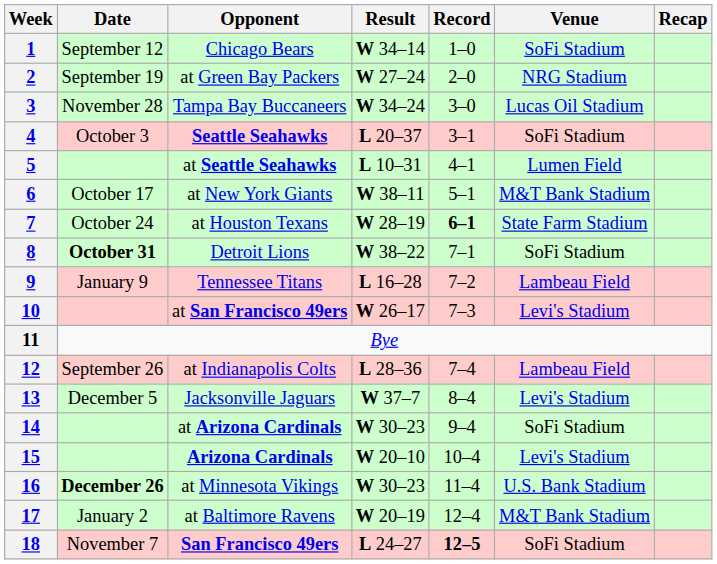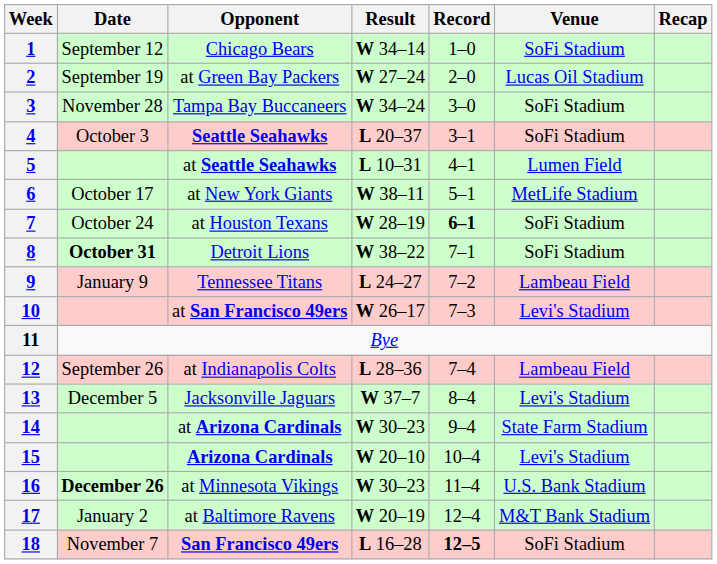(575, 77) NRG Stadium -> (575, 77) Lucas Oil Stadium
(575, 106) Lucas Oil Stadium -> (575, 106) SoFi Stadium
(575, 194) M&T Bank Stadium -> (575, 194) MetLife Stadium
(575, 223) State Farm Stadium -> (575, 223) SoFi Stadium
(390, 281) L 16–28 -> (390, 281) L 24–27
(575, 427) SoFi Stadium -> (575, 427) State Farm Stadium
(390, 544) L 24–27 -> (390, 544) L 16–28
